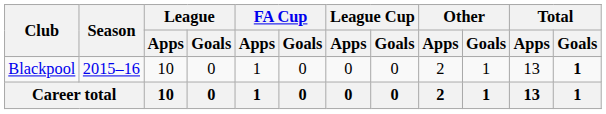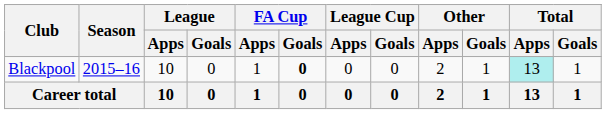(303, 69) normal -> (303, 69) bold
(532, 69) no background -> (532, 69) paleturquoise background
(577, 69) bold -> (577, 69) normal
